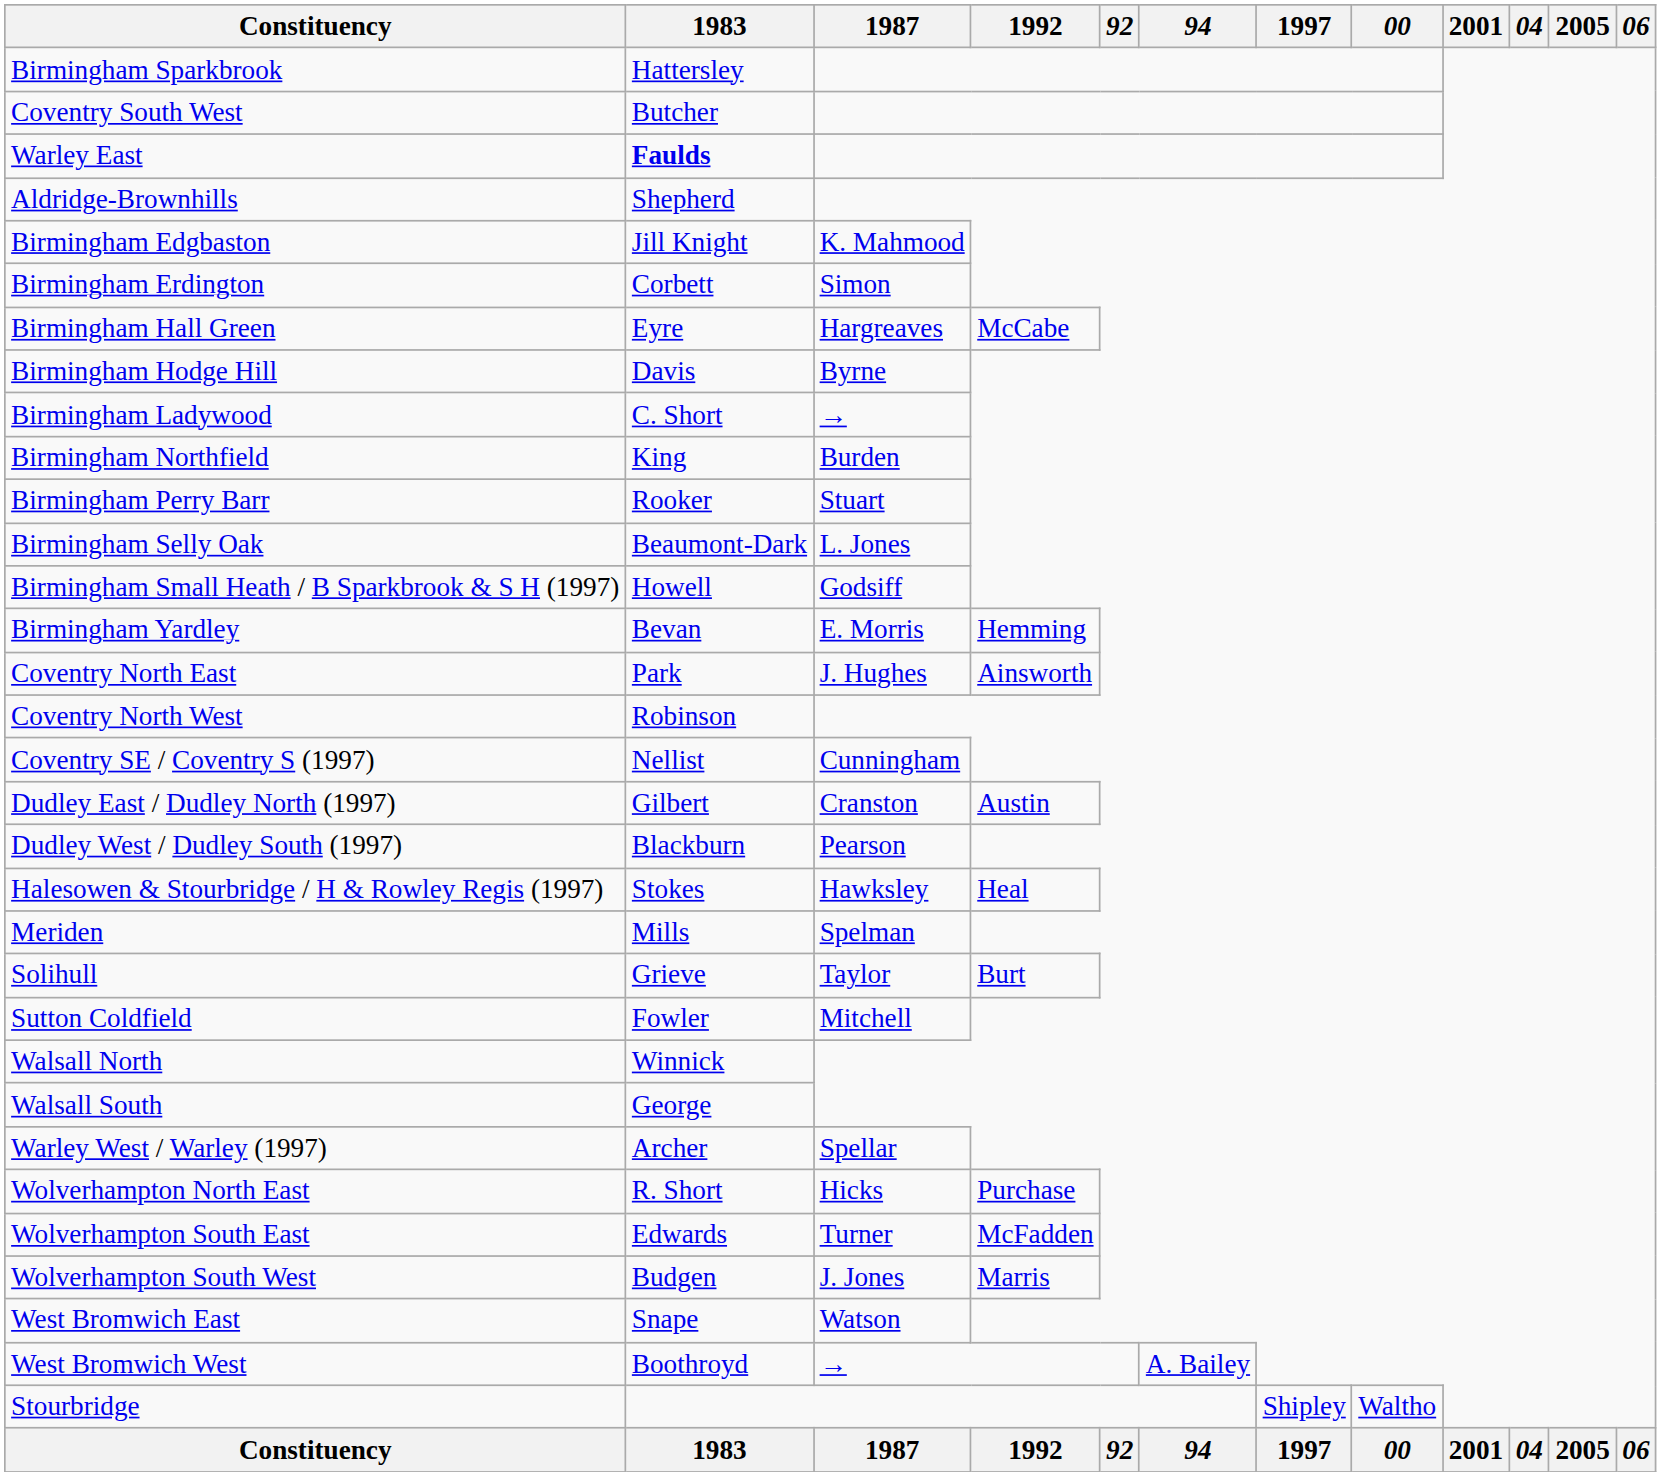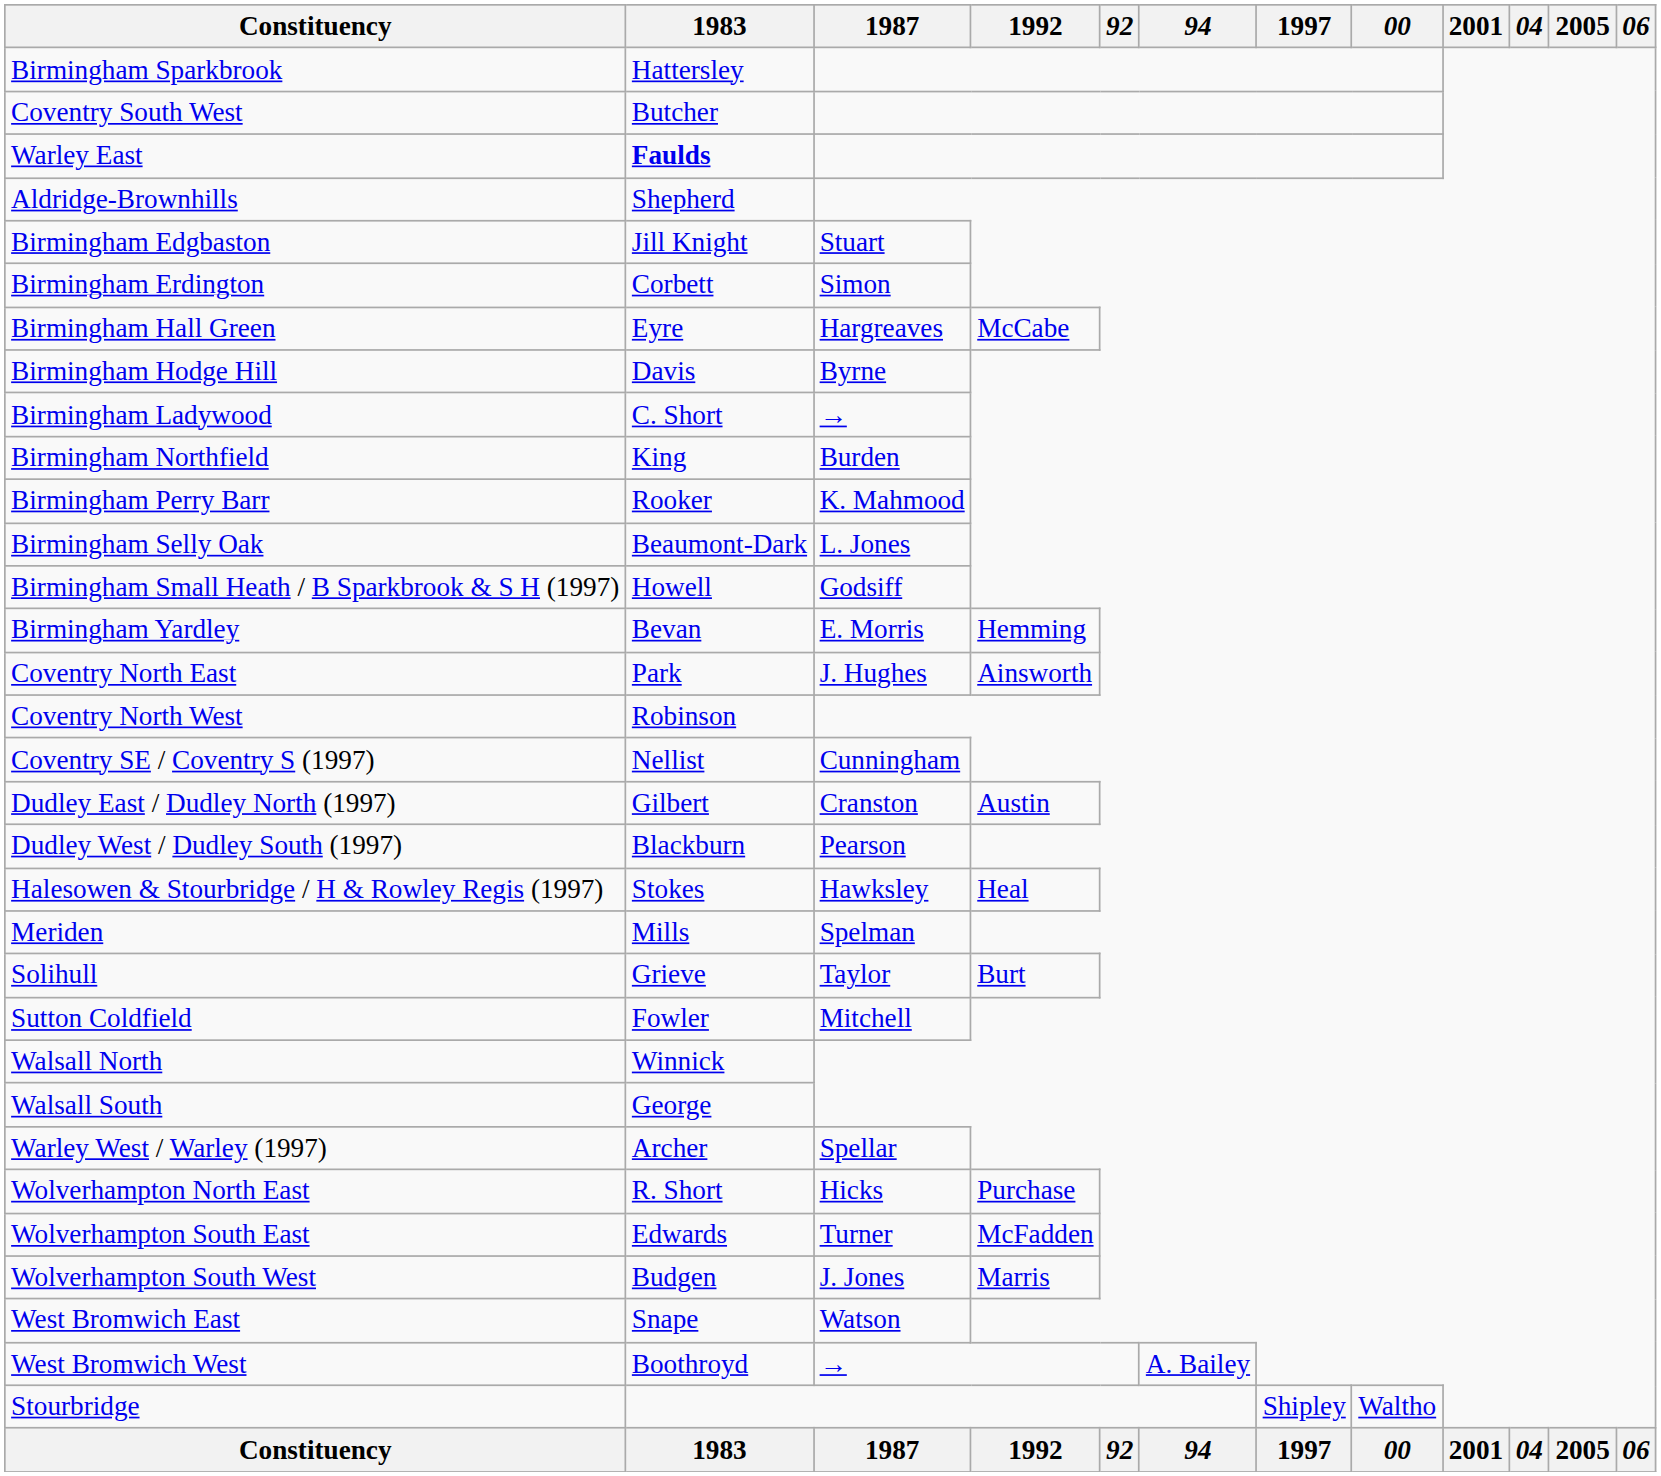(892, 241) K. Mahmood -> (852, 241) Stuart
(852, 500) Stuart -> (892, 500) K. Mahmood
